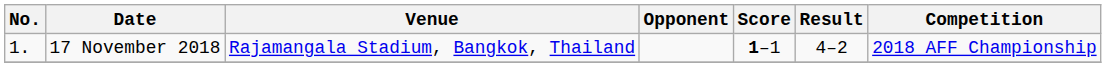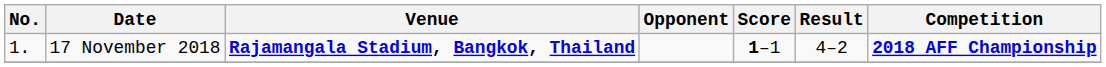(432, 48) normal -> (432, 48) bold
(984, 48) normal -> (984, 48) bold
